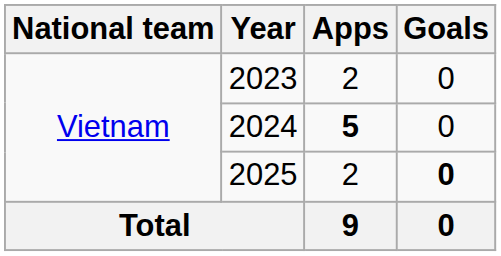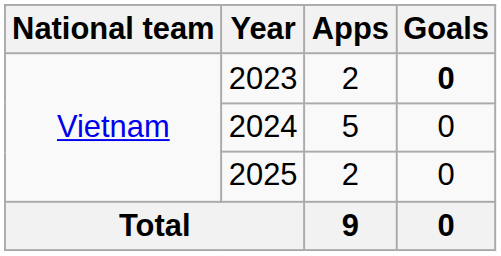(446, 77) normal -> (446, 77) bold
(350, 126) bold -> (350, 126) normal
(446, 175) bold -> (446, 175) normal
